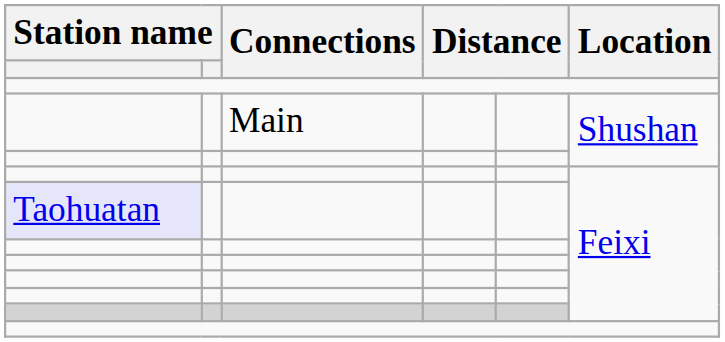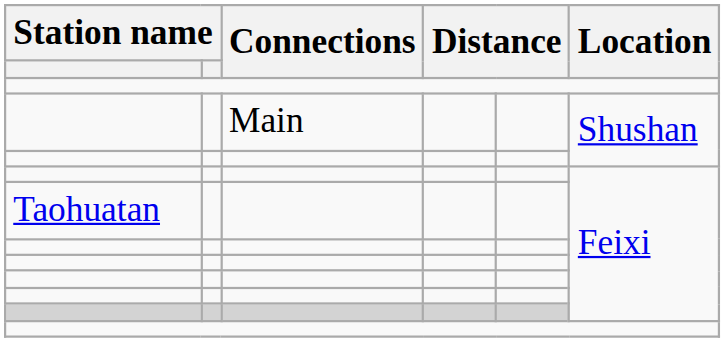(87, 209) lavender background -> (87, 209) no background
